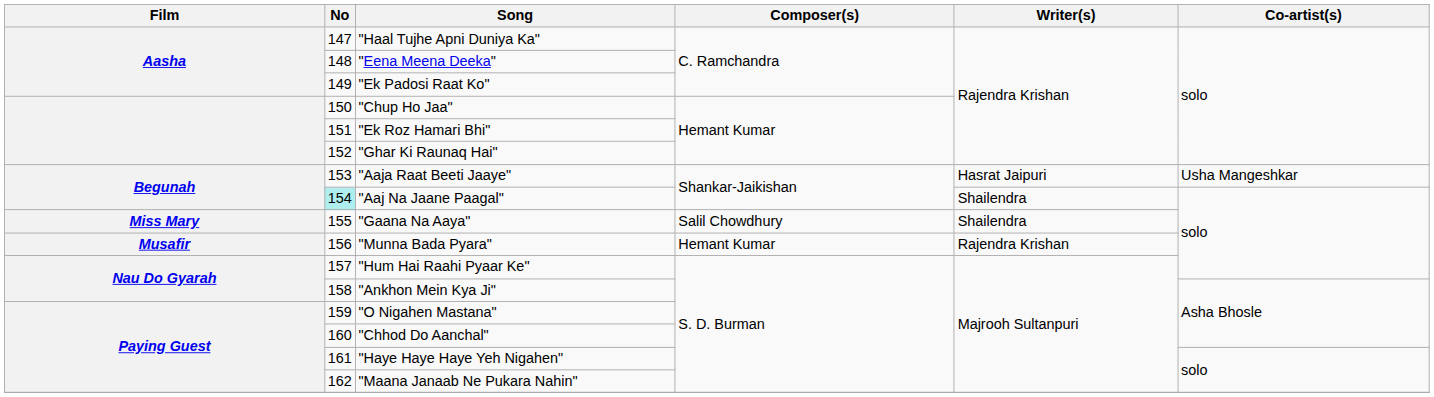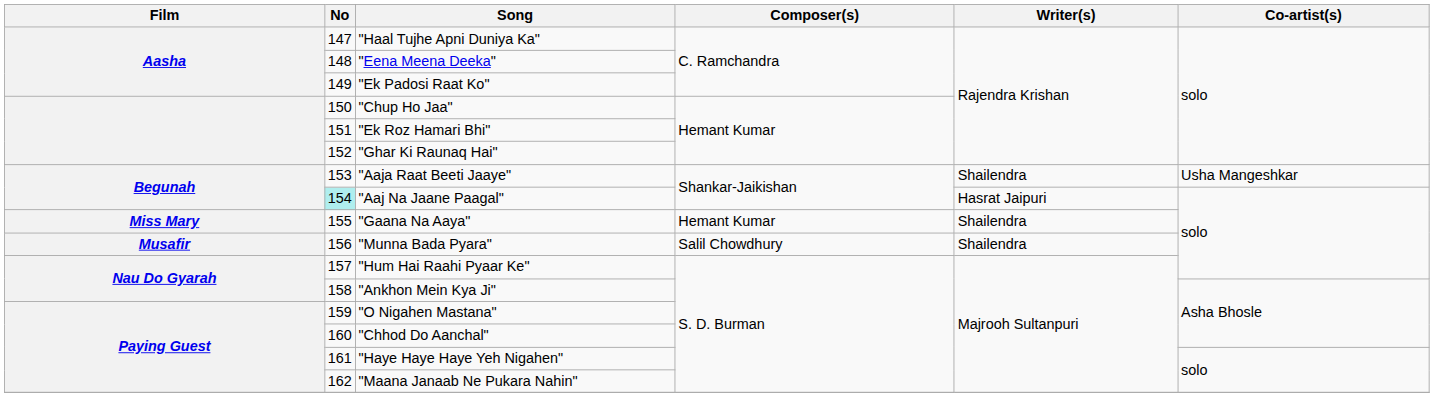(1002, 175) Hasrat Jaipuri -> (992, 175) Shailendra
(992, 198) Shailendra -> (1002, 198) Hasrat Jaipuri
(730, 221) Salil Chowdhury -> (727, 221) Hemant Kumar
(727, 244) Hemant Kumar -> (730, 244) Salil Chowdhury
(1013, 244) Rajendra Krishan -> (992, 244) Shailendra
